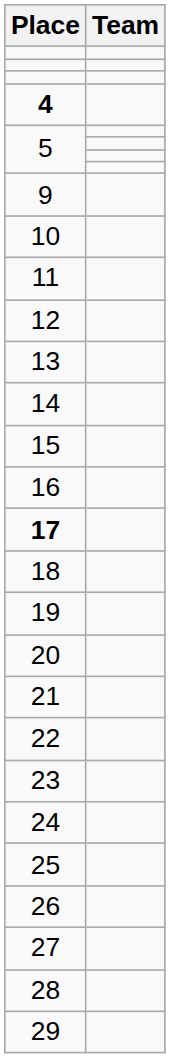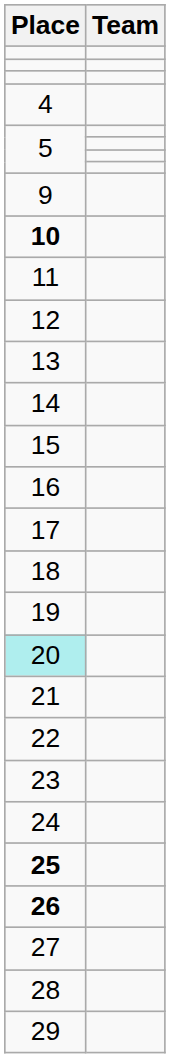(45, 103) bold -> (45, 103) normal
(45, 236) normal -> (45, 236) bold
(45, 529) bold -> (45, 529) normal
(45, 654) no background -> (45, 654) paleturquoise background
(45, 864) normal -> (45, 864) bold
(45, 906) normal -> (45, 906) bold
